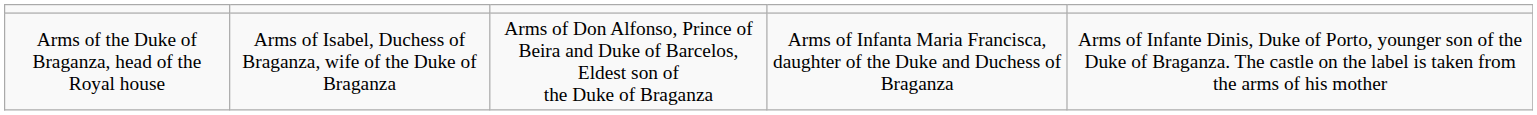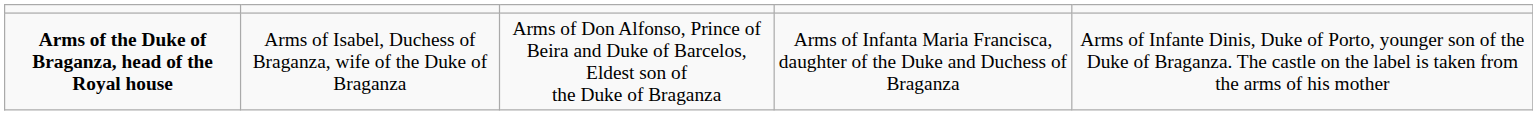(117, 61) normal -> (123, 61) bold
